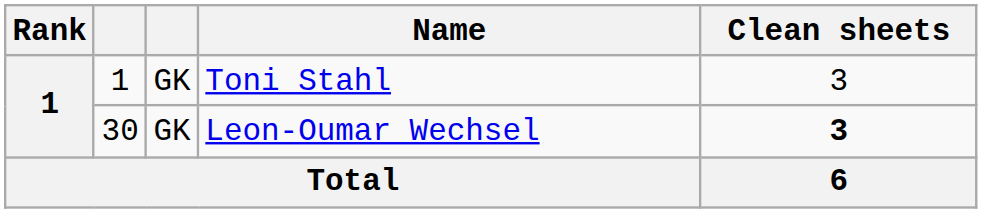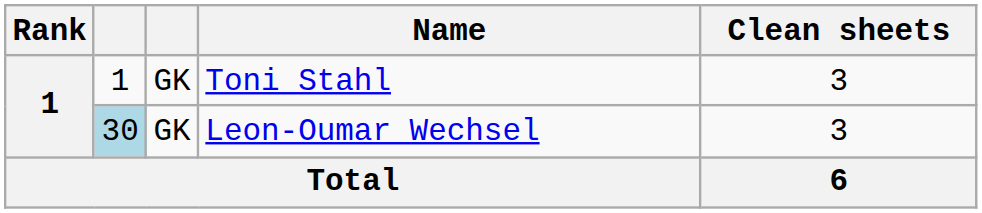(120, 131) no background -> (120, 131) lightblue background
(839, 131) bold -> (839, 131) normal
